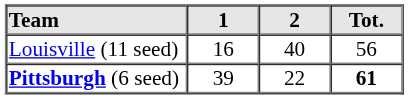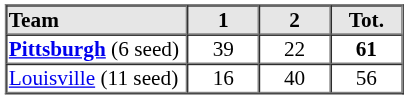rows swapped: (94, 78) <-> (94, 49)
